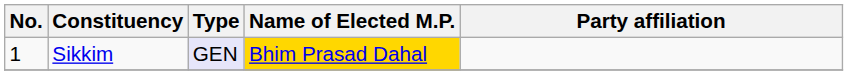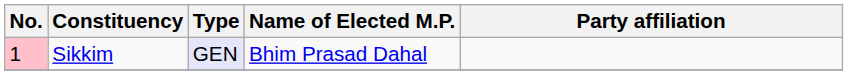(15, 54) no background -> (15, 54) pink background
(338, 54) gold background -> (338, 54) no background
